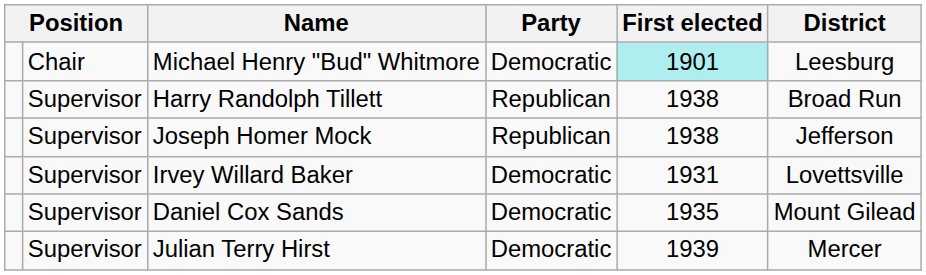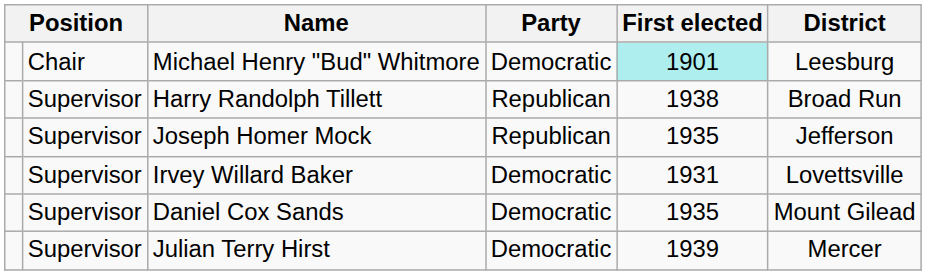(693, 136) 1938 -> (693, 136) 1935
